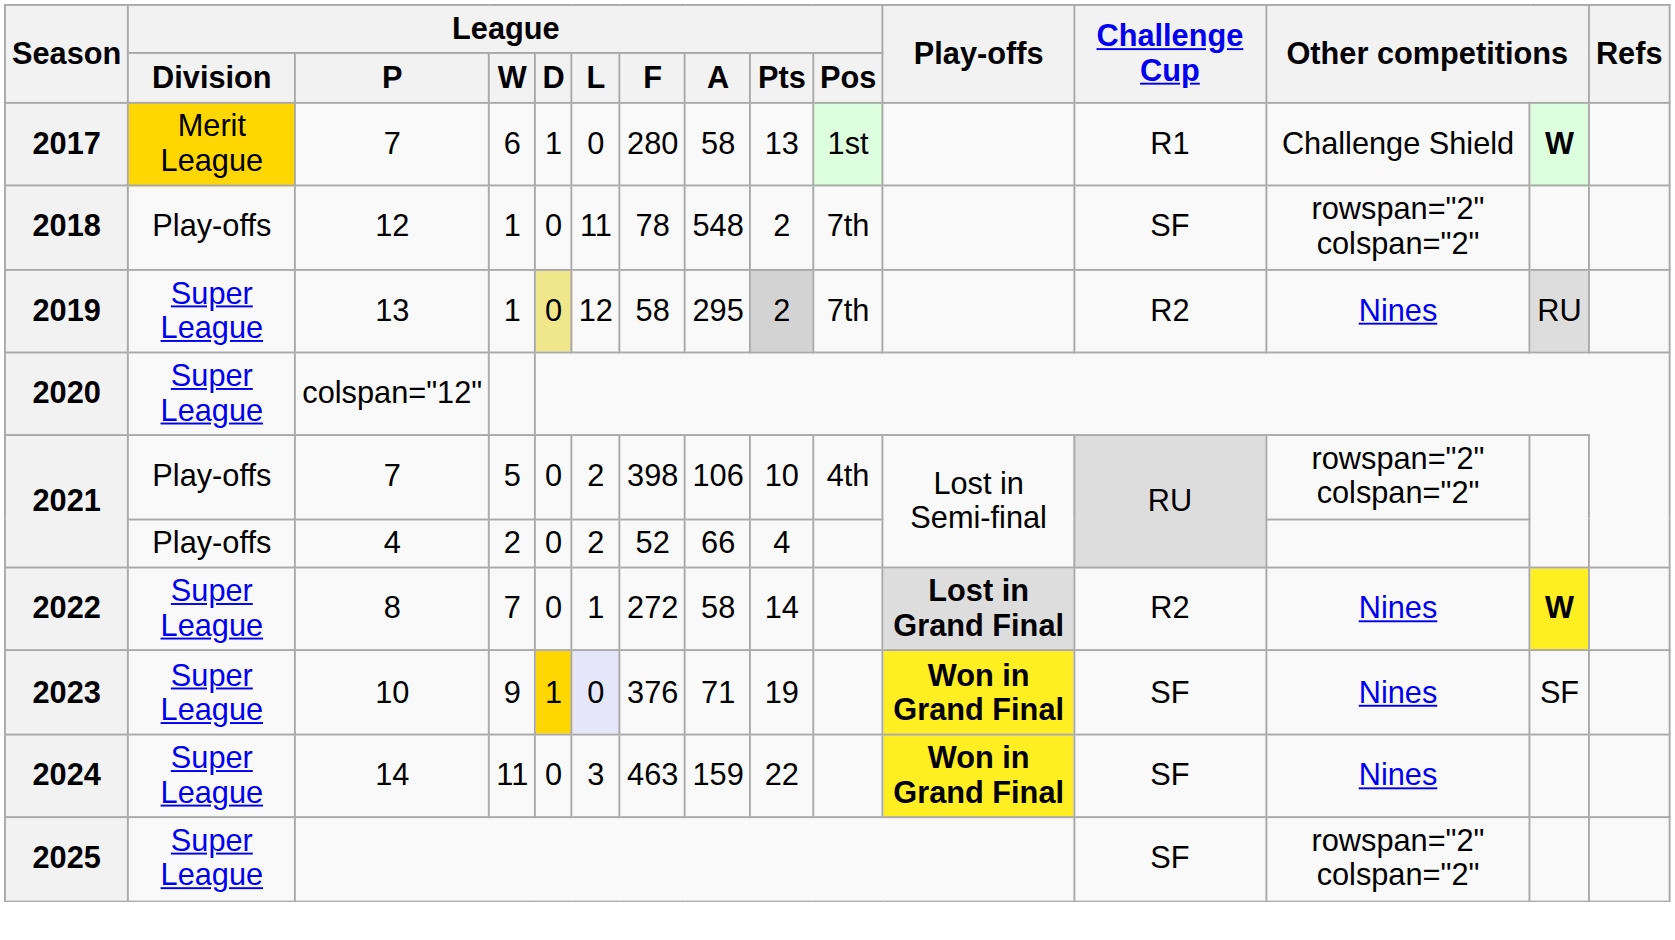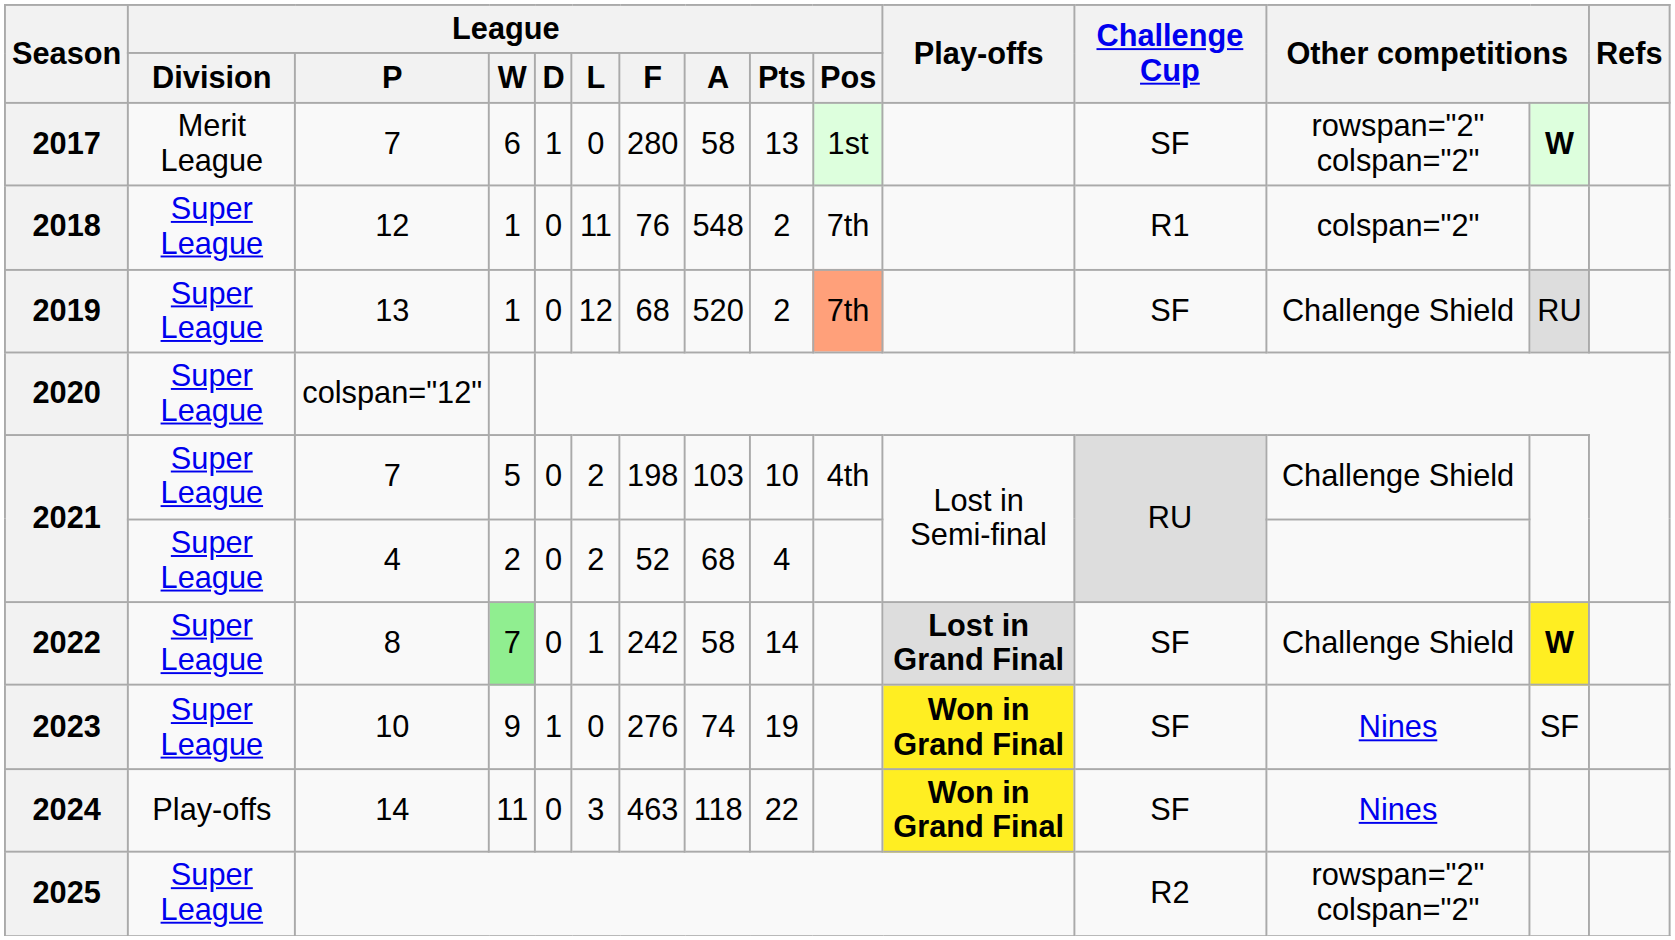(212, 143) gold background -> (212, 143) no background
(1170, 143) R1 -> (1170, 143) SF
(1398, 143) Challenge Shield -> (1398, 143) rowspan="2" colspan="2"
(212, 226) Play-offs -> (212, 226) Super League
(653, 226) 78 -> (653, 226) 76
(1170, 226) SF -> (1170, 226) R1
(1398, 226) rowspan="2" colspan="2" -> (1398, 226) colspan="2"
(553, 310) khaki background -> (553, 310) no background
(653, 310) 58 -> (653, 310) 68
(718, 310) 295 -> (718, 310) 520
(782, 310) lightgrey background -> (782, 310) no background
(848, 310) no background -> (848, 310) lightsalmon background
(1170, 310) R2 -> (1170, 310) SF
(1398, 310) Nines -> (1398, 310) Challenge Shield
(212, 476) Play-offs -> (212, 476) Super League
(653, 476) 398 -> (653, 476) 198
(718, 476) 106 -> (718, 476) 103
(1398, 476) rowspan="2" colspan="2" -> (1398, 476) Challenge Shield
(212, 542) Play-offs -> (212, 559) Super League
(718, 542) 66 -> (718, 559) 68
(512, 608) no background -> (512, 643) lightgreen background
(653, 608) 272 -> (653, 643) 242
(1170, 608) R2 -> (1170, 643) SF
(1398, 608) Nines -> (1398, 643) Challenge Shield
(553, 691) gold background -> (553, 726) no background
(596, 691) lavender background -> (596, 726) no background
(653, 691) 376 -> (653, 726) 276
(718, 691) 71 -> (718, 726) 74
(212, 775) Super League -> (212, 809) Play-offs
(718, 775) 159 -> (718, 809) 118
(1170, 858) SF -> (1170, 893) R2
